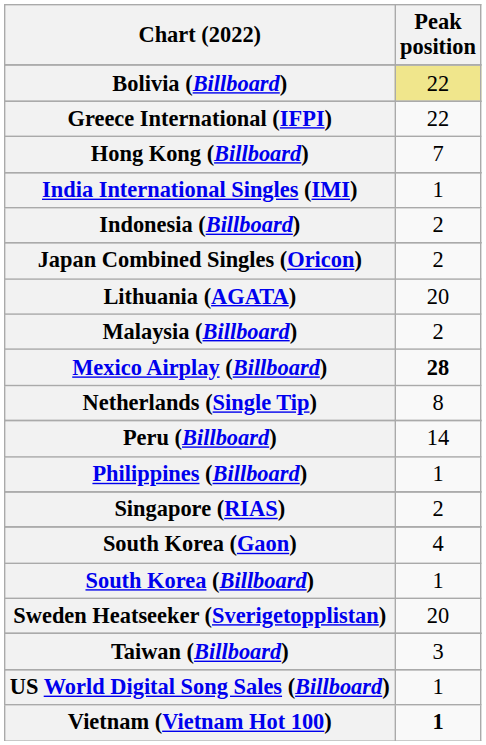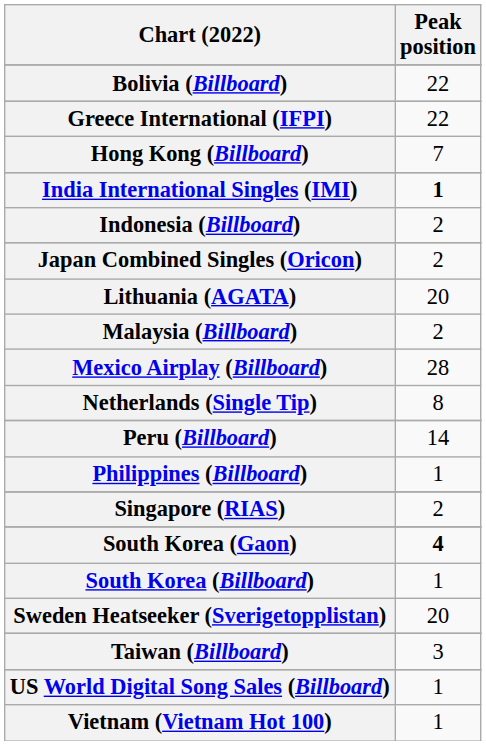(438, 82) khaki background -> (438, 82) no background
(438, 189) normal -> (438, 189) bold
(438, 367) bold -> (438, 367) normal
(438, 544) normal -> (438, 544) bold
(438, 722) bold -> (438, 722) normal
